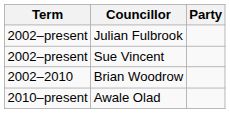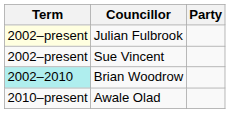(48, 35) no background -> (48, 35) lightyellow background
(40, 77) no background -> (40, 77) paleturquoise background
